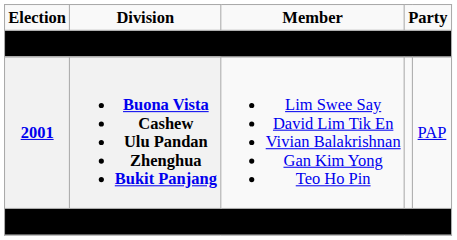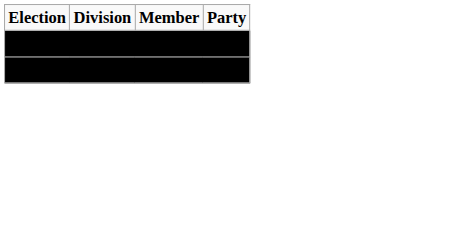- row: (37, 132)
